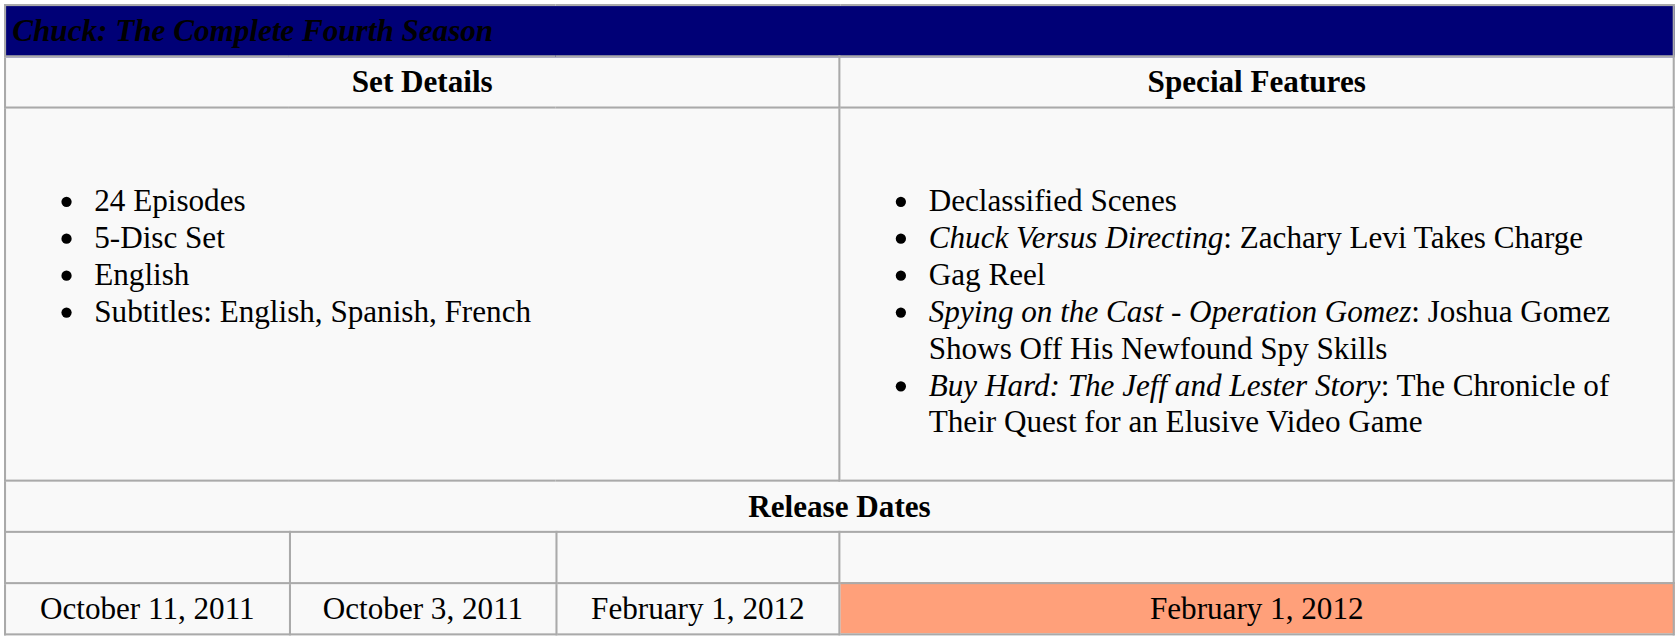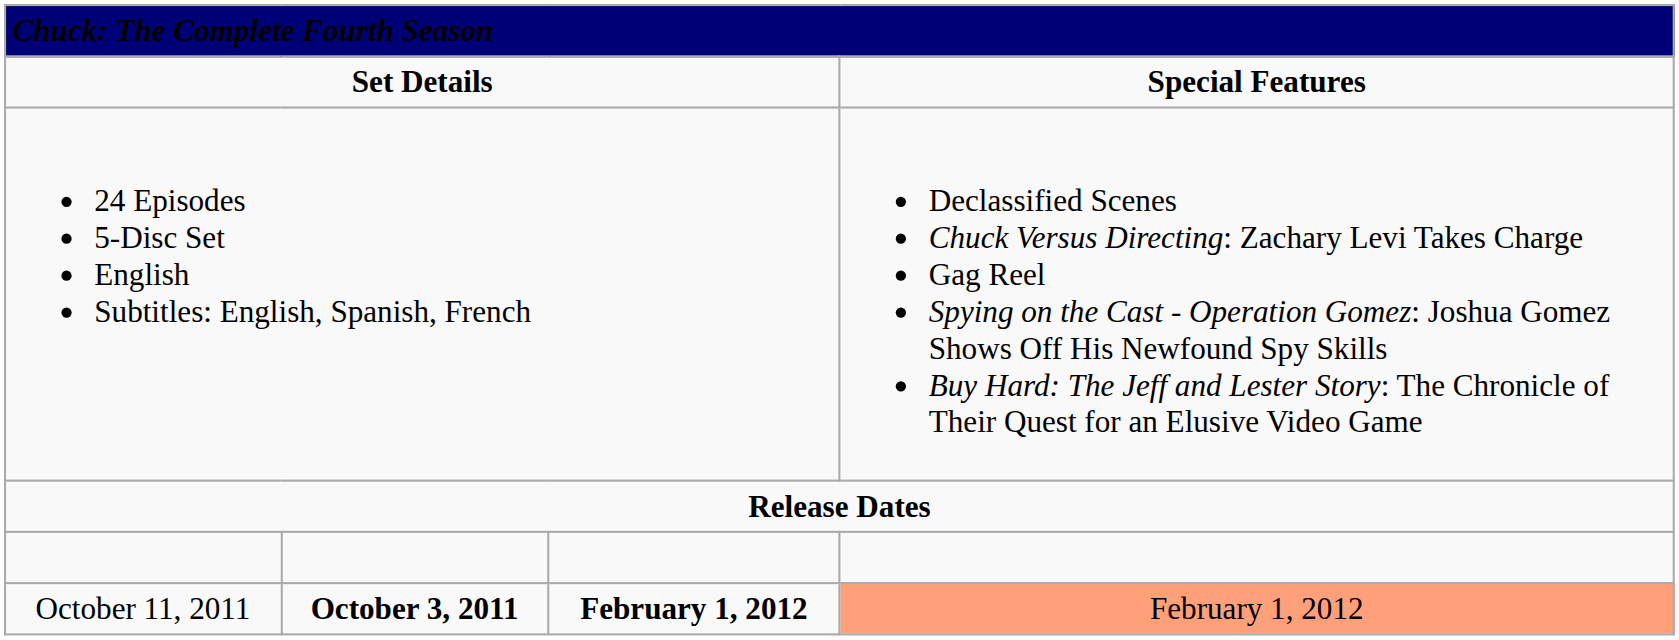(423, 607) normal -> (415, 607) bold
(698, 607) normal -> (694, 607) bold
